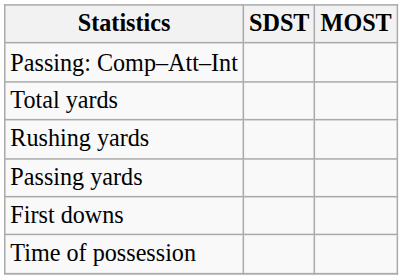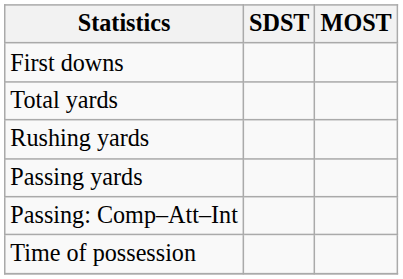rows swapped: (67, 215) <-> (124, 62)
